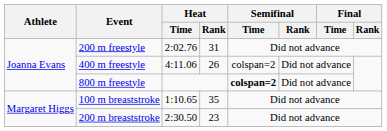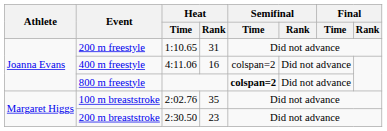(181, 47) 2:02.76 -> (181, 47) 1:10.65
(214, 65) 26 -> (214, 65) 16
(181, 100) 1:10.65 -> (181, 100) 2:02.76
